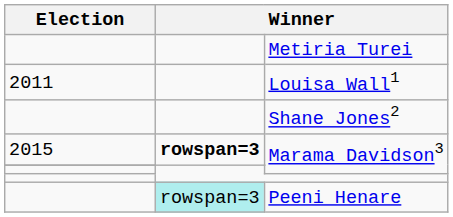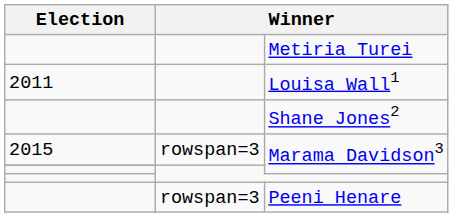(210, 150) bold -> (210, 150) normal
(210, 197) paleturquoise background -> (210, 197) no background
